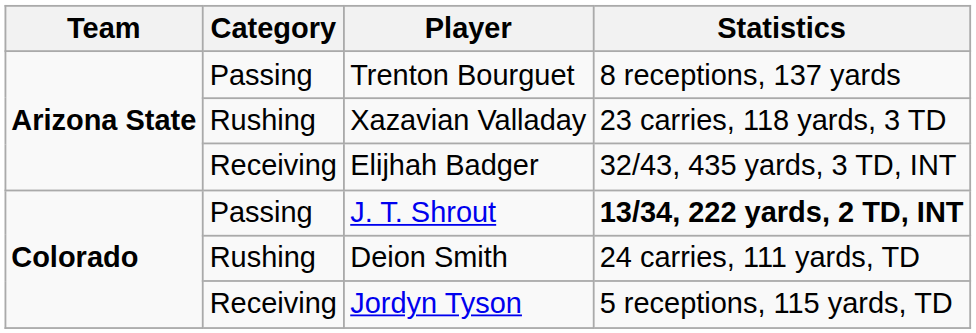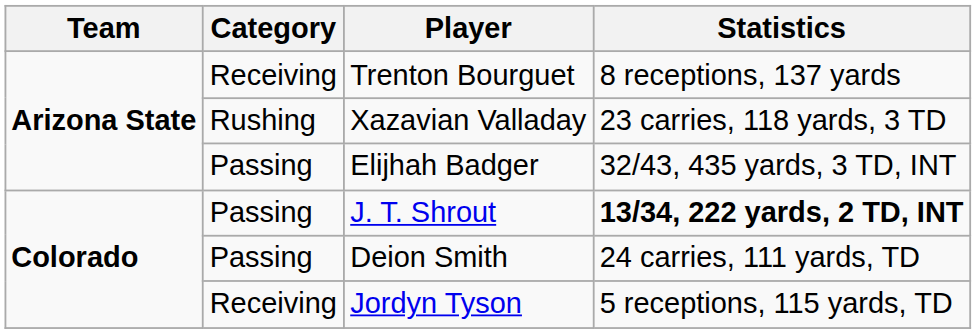(261, 74) Passing -> (273, 74) Receiving
(273, 166) Receiving -> (261, 166) Passing
(263, 258) Rushing -> (261, 258) Passing
